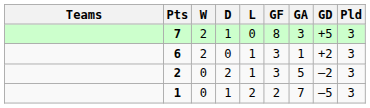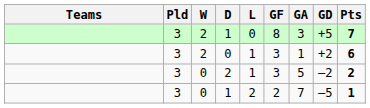columns swapped: (351, 14) <-> (177, 14)
